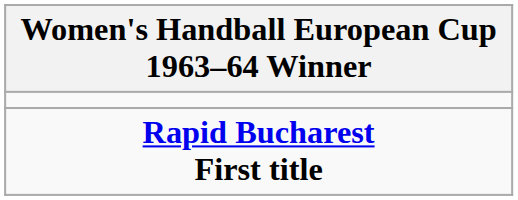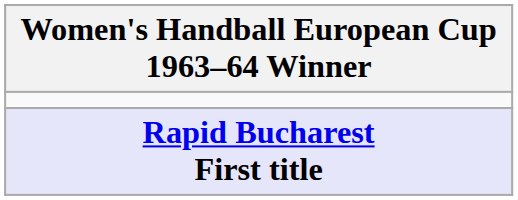(259, 150) no background -> (259, 150) lavender background
